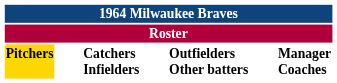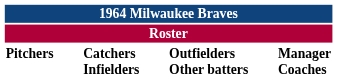(30, 53) gold background -> (30, 53) no background
